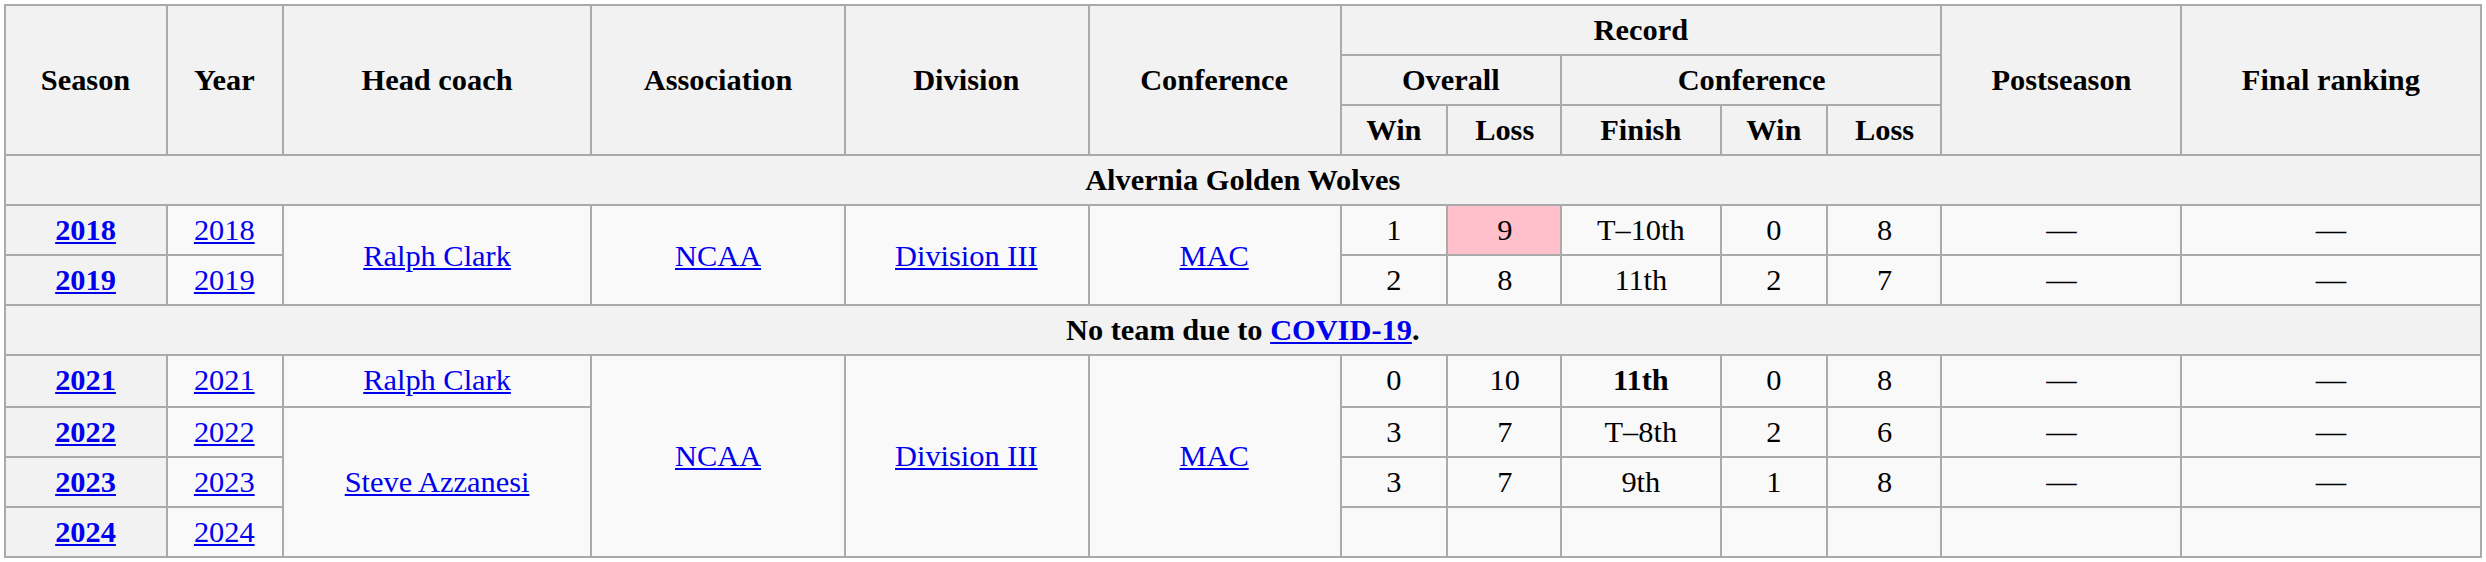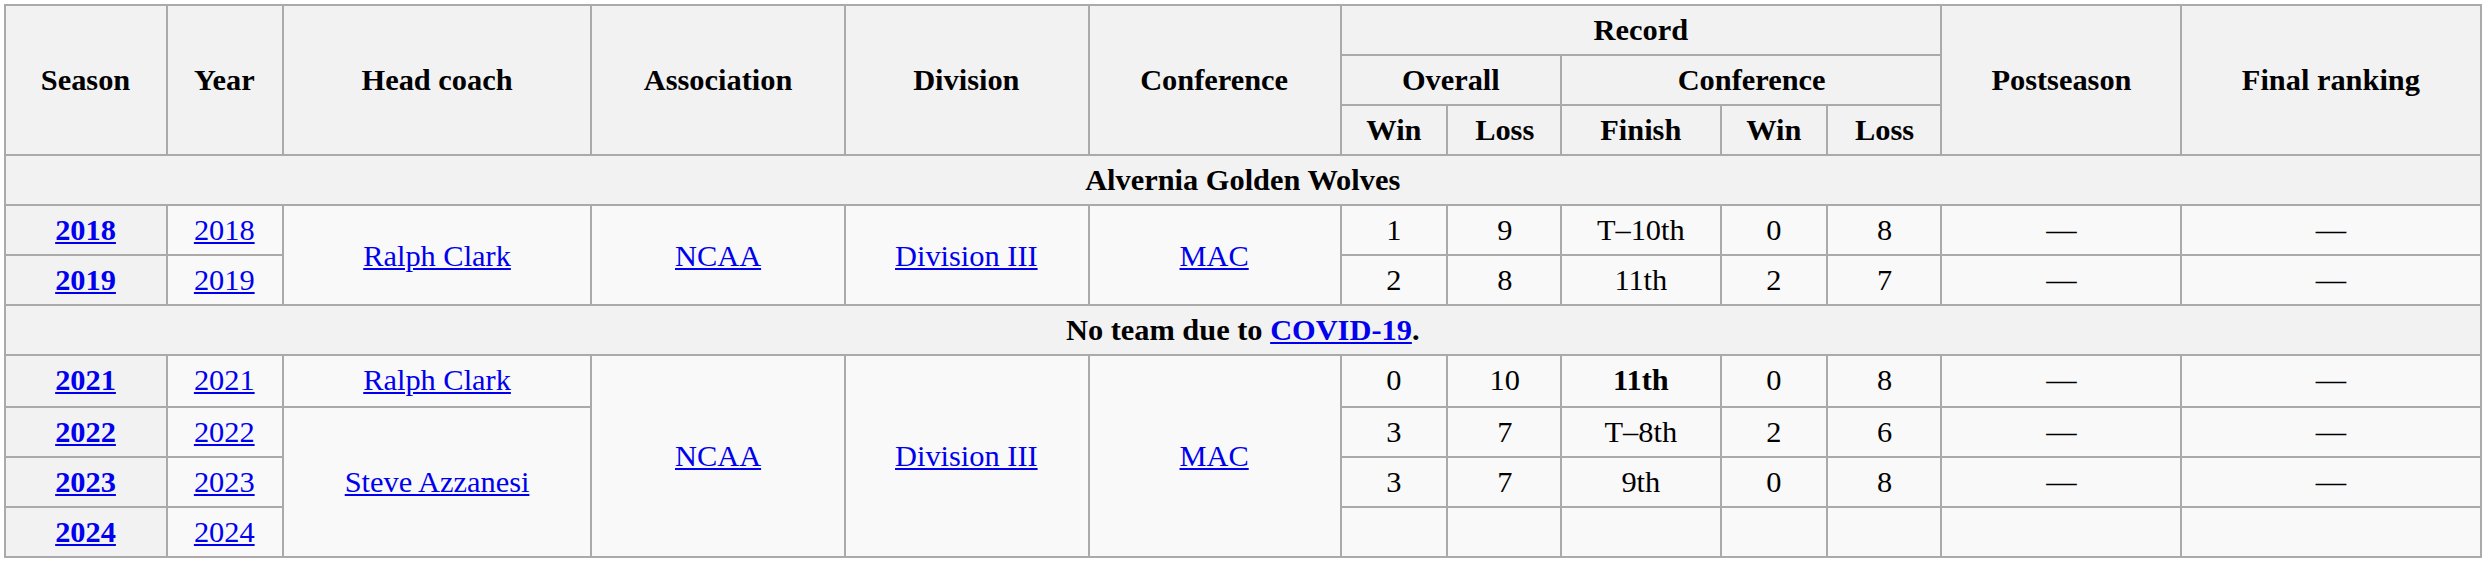(1505, 230) pink background -> (1505, 230) no background
(1774, 480) 1 -> (1774, 480) 0
